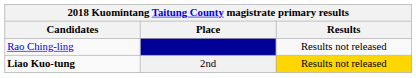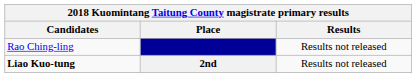(208, 64) normal -> (208, 64) bold
(344, 64) gold background -> (344, 64) no background
